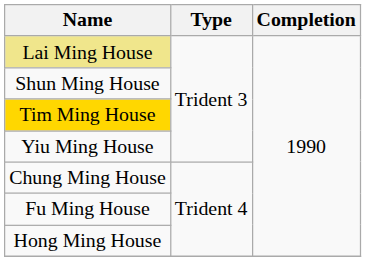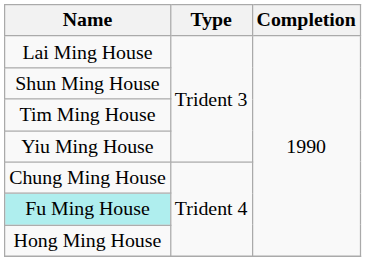(87, 51) khaki background -> (87, 51) no background
(87, 114) gold background -> (87, 114) no background
(87, 209) no background -> (87, 209) paleturquoise background
